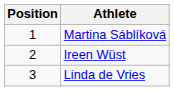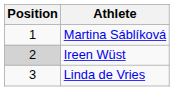(33, 55) no background -> (33, 55) lightgrey background
